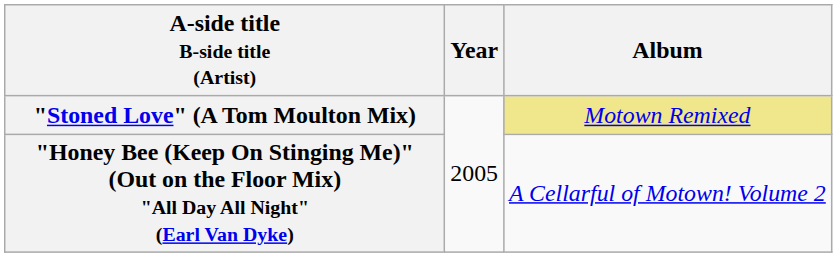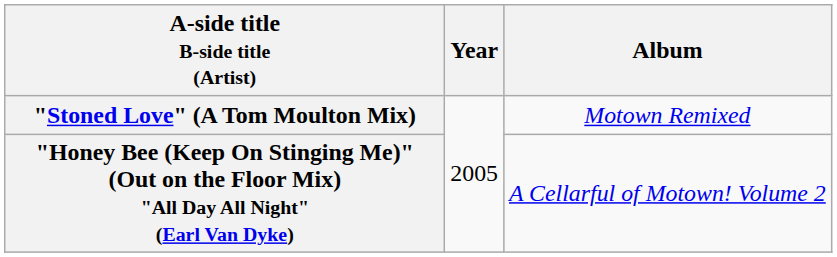(667, 114) khaki background -> (667, 114) no background
